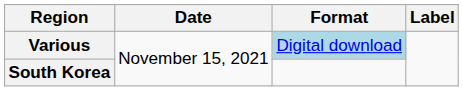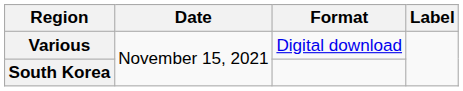(339, 45) lightblue background -> (339, 45) no background
